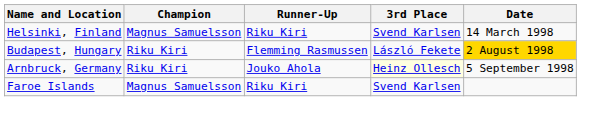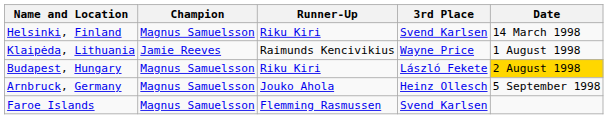+ row: (71, 50)
(157, 50) Riku Kiri -> (198, 68) Magnus Samuelsson
(307, 50) Flemming Rasmussen -> (290, 68) Riku Kiri
(157, 68) Riku Kiri -> (198, 87) Magnus Samuelsson
(417, 68) lightyellow background -> (444, 87) no background
(277, 87) Riku Kiri -> (321, 105) Flemming Rasmussen
